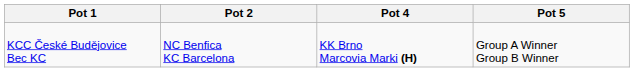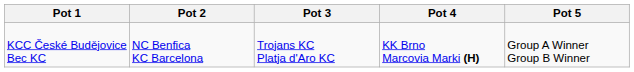+ column: (317, 13)
